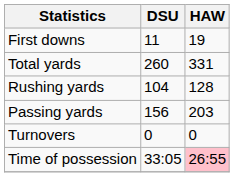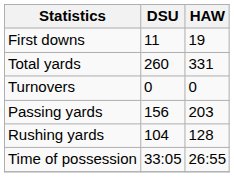rows swapped: (56, 88) <-> (42, 135)
(207, 159) pink background -> (207, 159) no background
